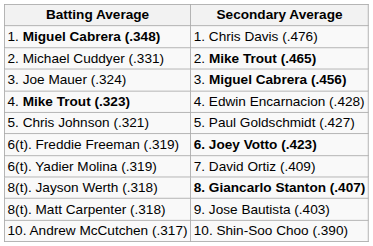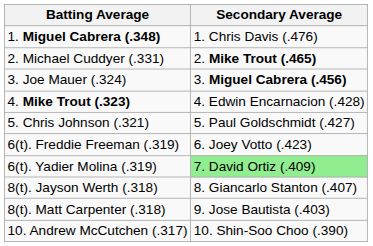(255, 144) bold -> (253, 144) normal
(255, 166) no background -> (255, 166) lightgreen background
(280, 187) bold -> (275, 187) normal
